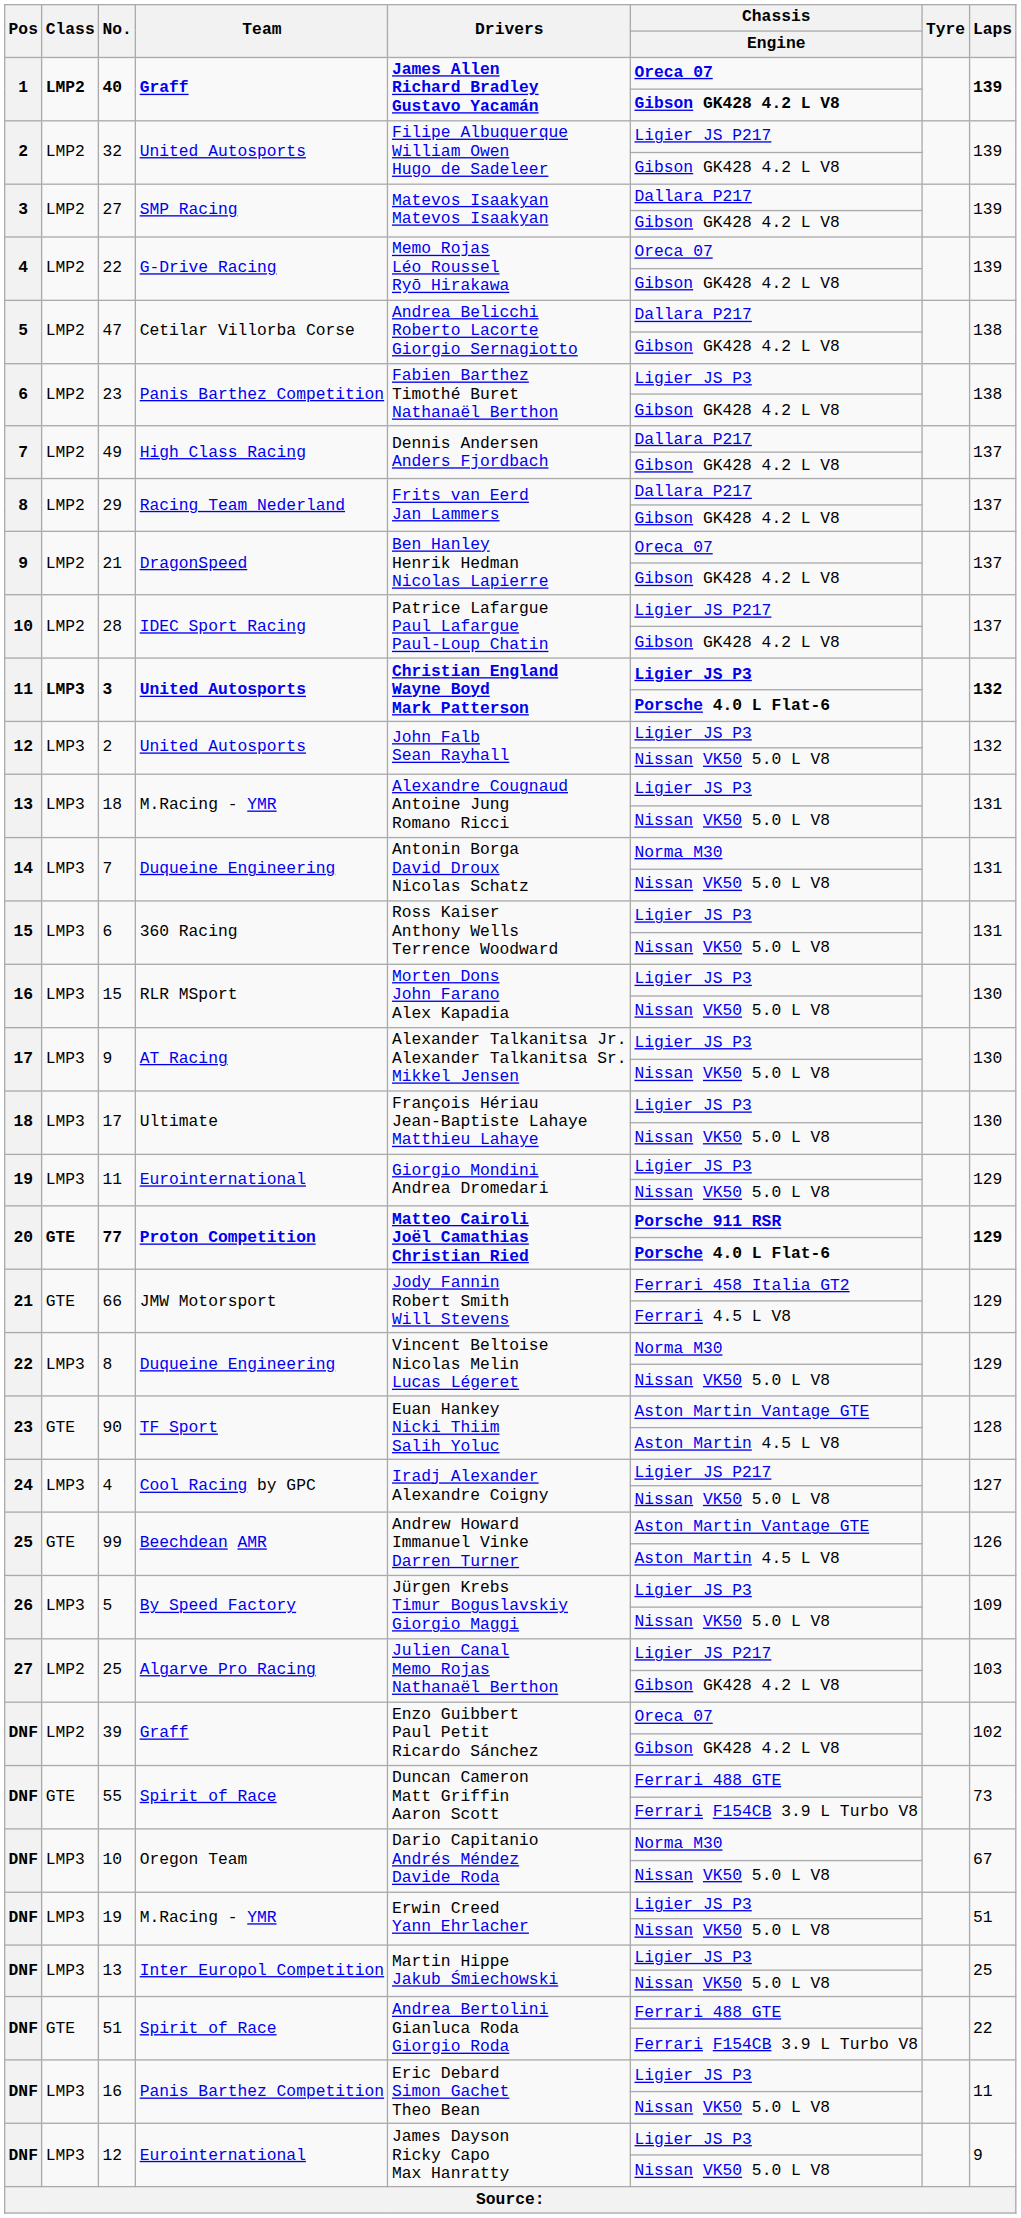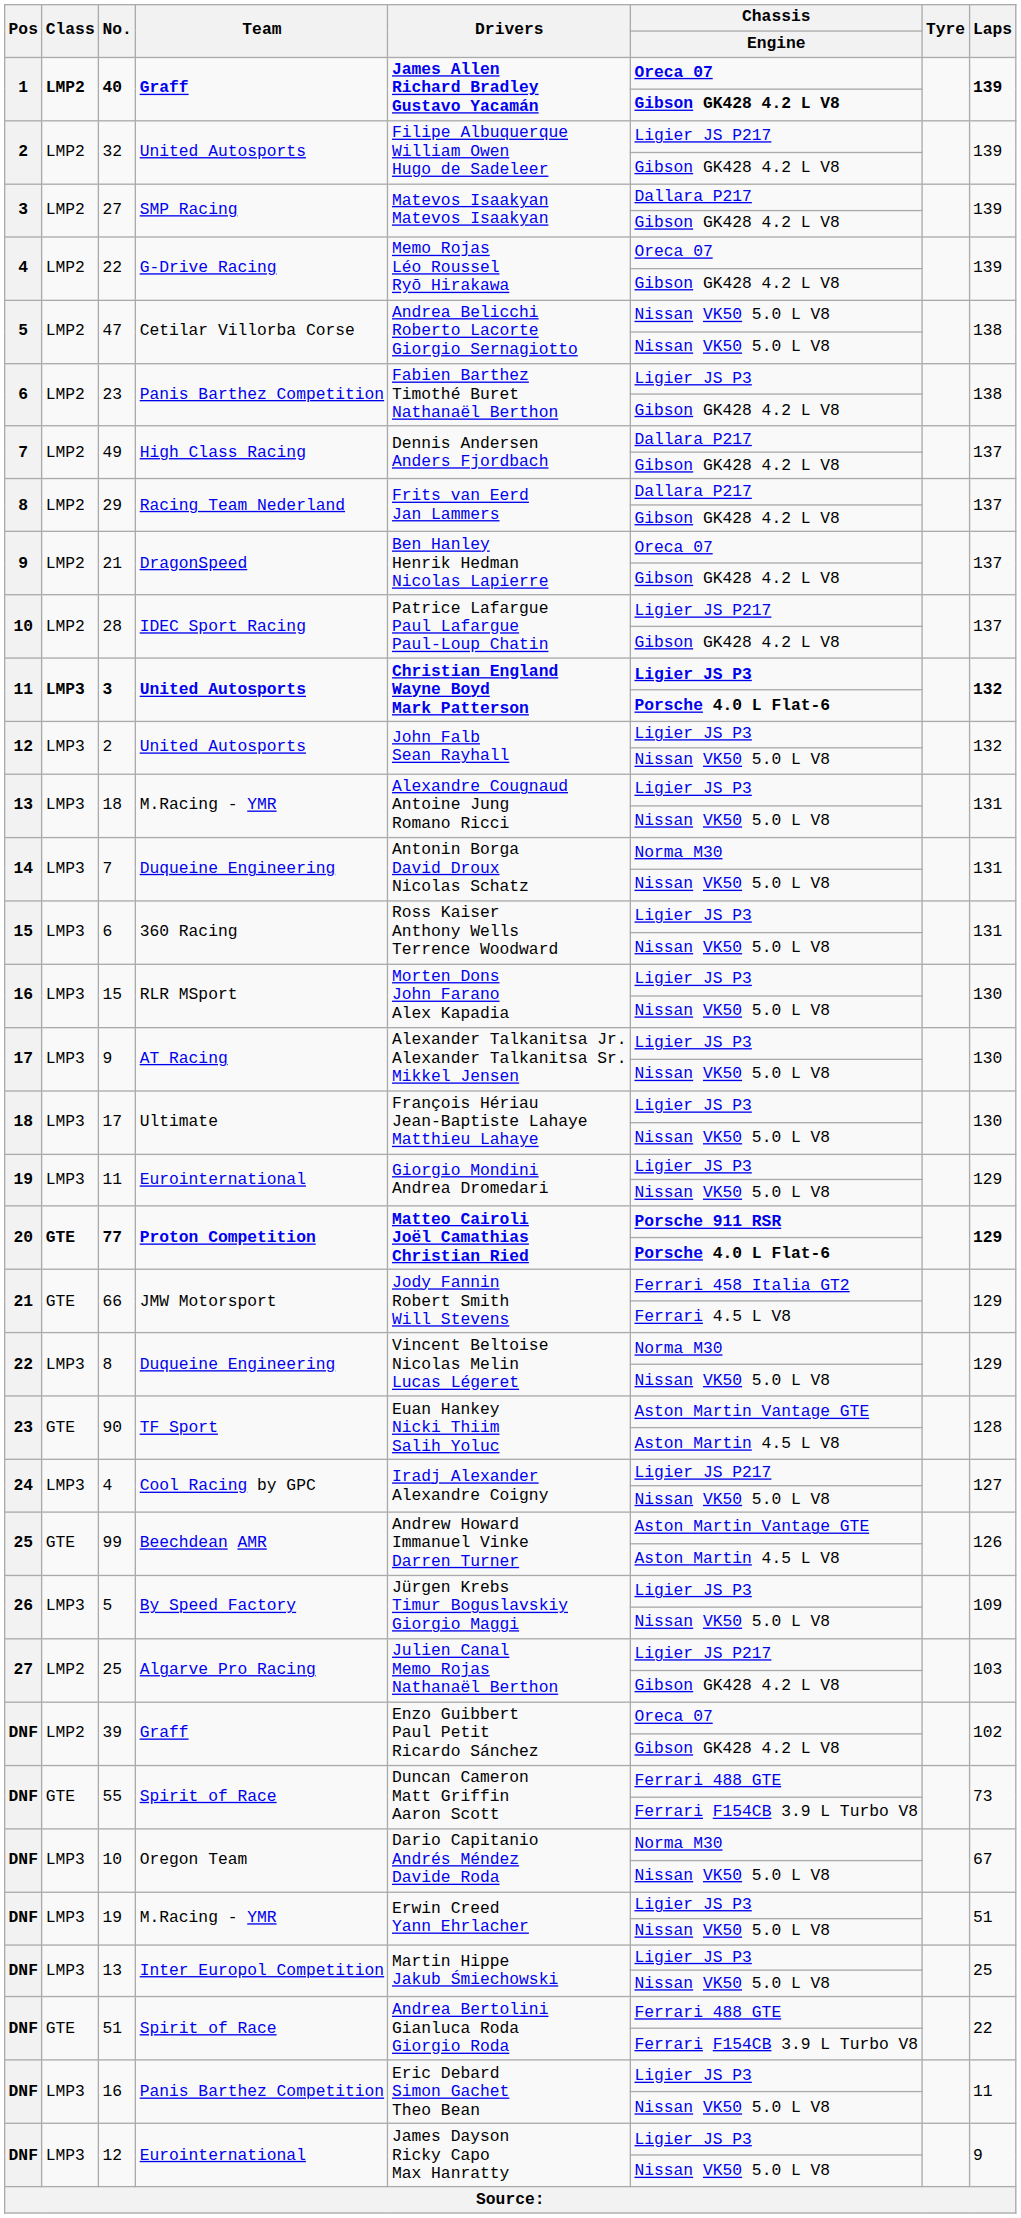(693, 316) Dallara P217 -> (732, 316) Nissan VK50 5.0 L V8
(737, 348) Gibson GK428 4.2 L V8 -> (732, 348) Nissan VK50 5.0 L V8
